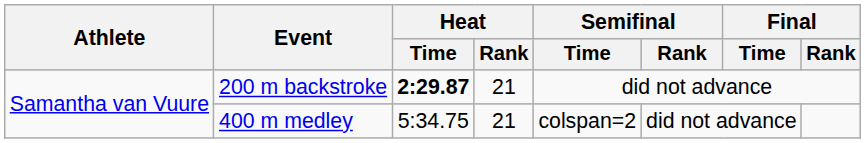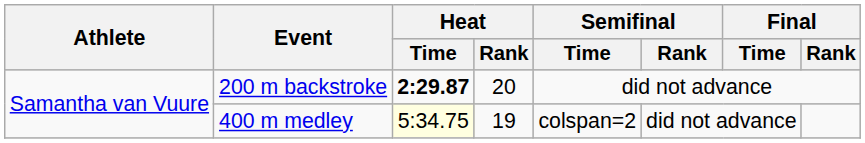(504, 87) 21 -> (504, 87) 20
(433, 121) no background -> (433, 121) lightyellow background
(504, 121) 21 -> (504, 121) 19
